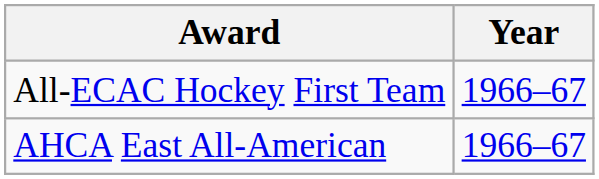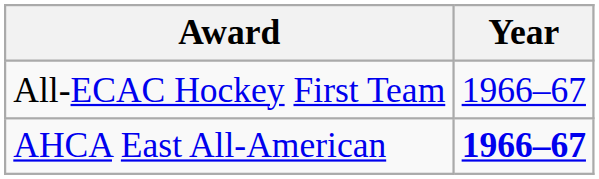(524, 145) normal -> (524, 145) bold
